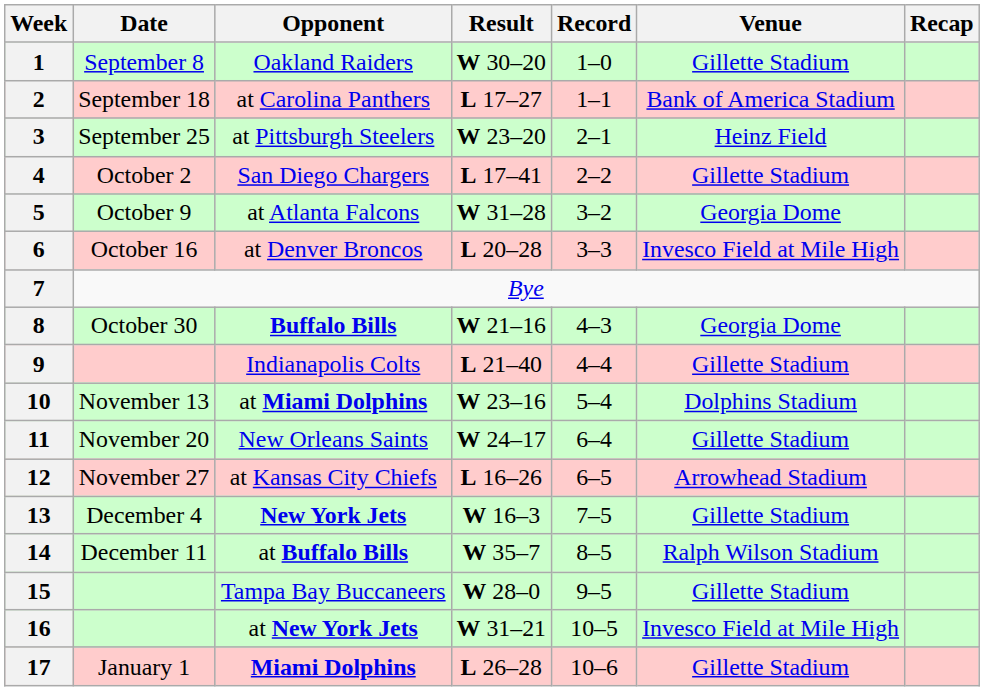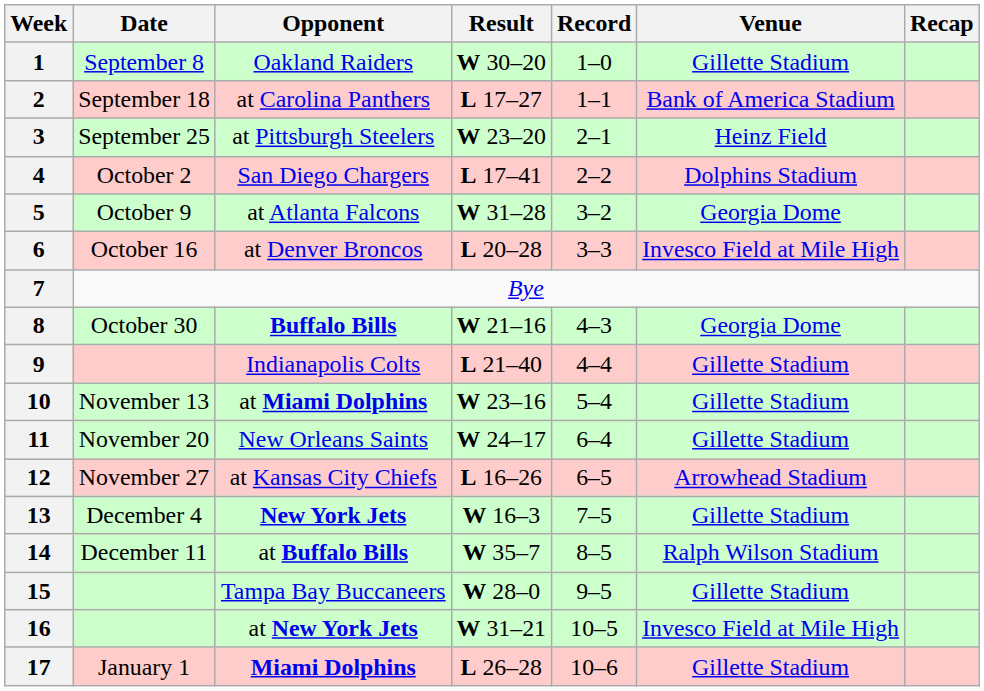(771, 174) Gillette Stadium -> (771, 174) Dolphins Stadium
(771, 401) Dolphins Stadium -> (771, 401) Gillette Stadium
